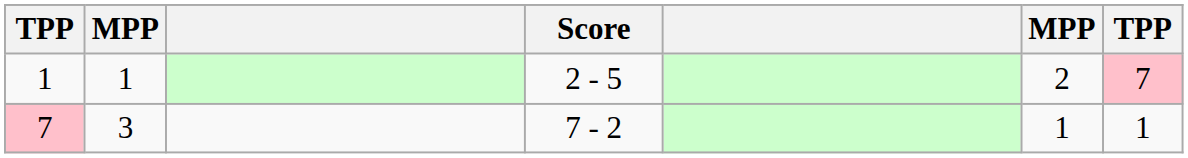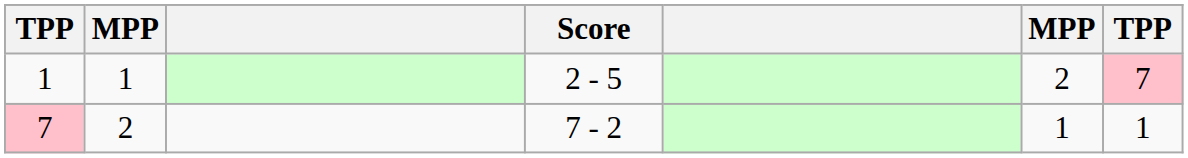(125, 127) 3 -> (125, 127) 2
